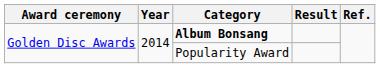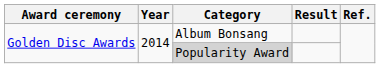(222, 33) bold -> (222, 33) normal
(232, 53) no background -> (232, 53) lightgrey background
